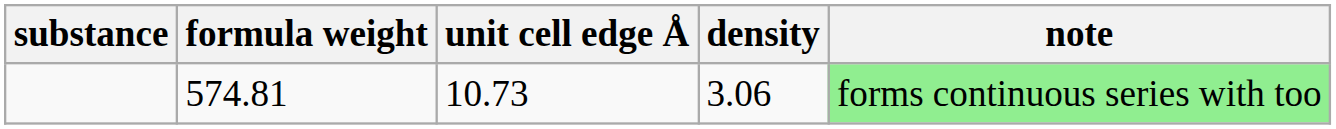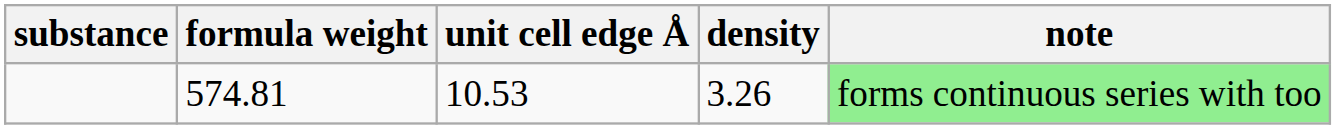(487, 92) 10.73 -> (487, 92) 10.53
(739, 92) 3.06 -> (739, 92) 3.26
